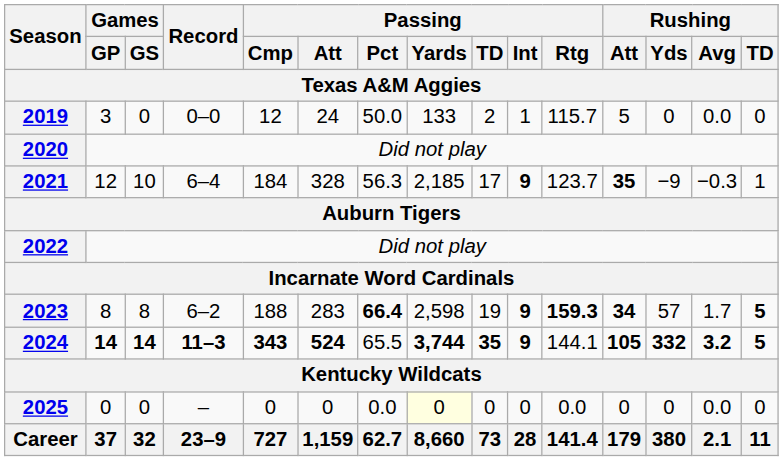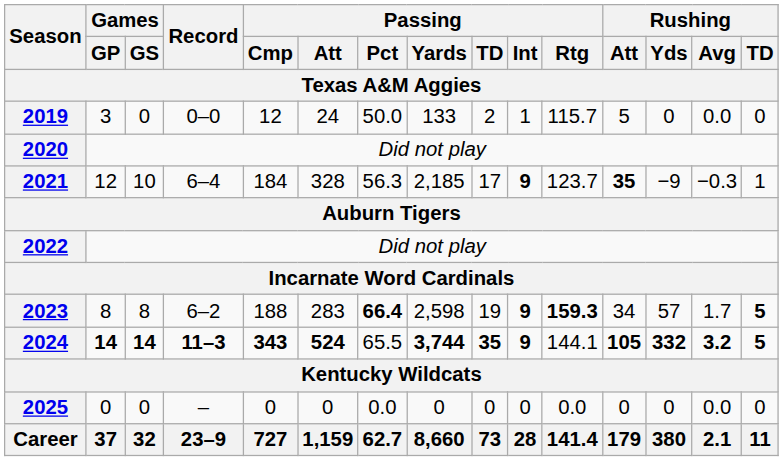(624, 310) bold -> (624, 310) normal
(439, 407) lightyellow background -> (439, 407) no background
